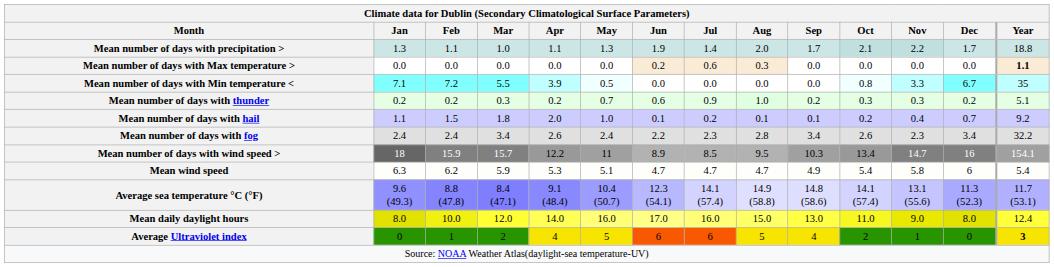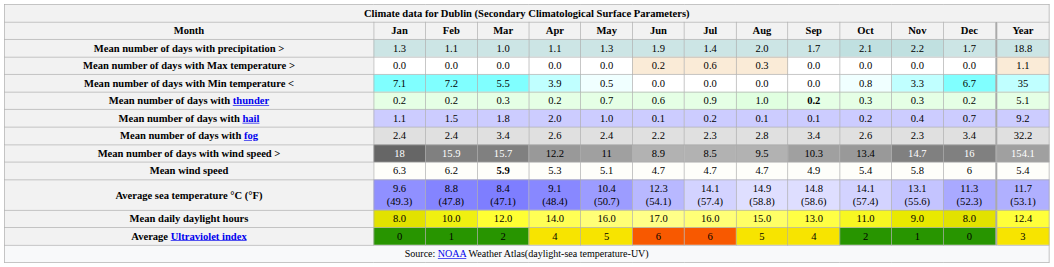(1023, 66) bold -> (1023, 66) normal
(814, 101) normal -> (814, 101) bold
(503, 171) normal -> (503, 171) bold
(1023, 236) bold -> (1023, 236) normal
